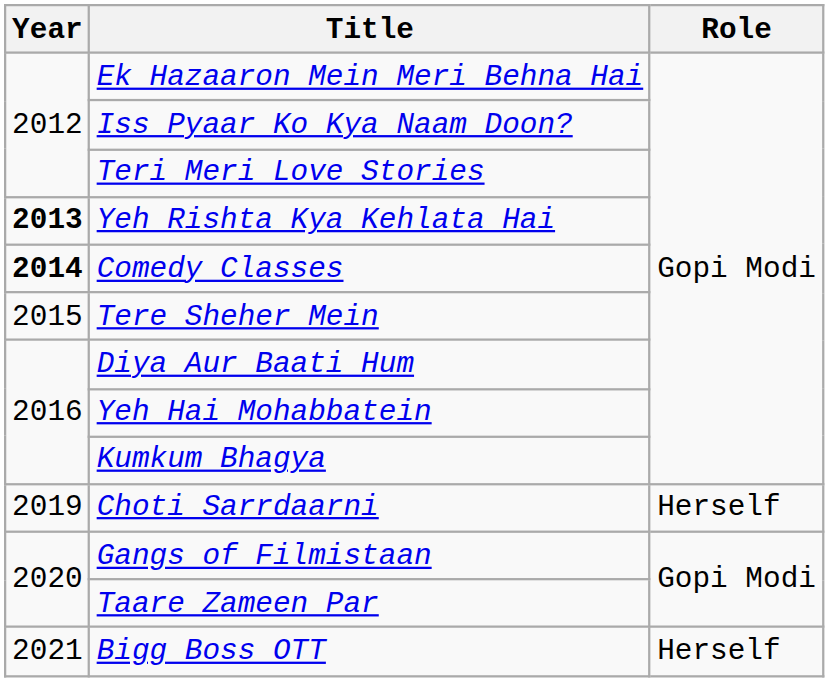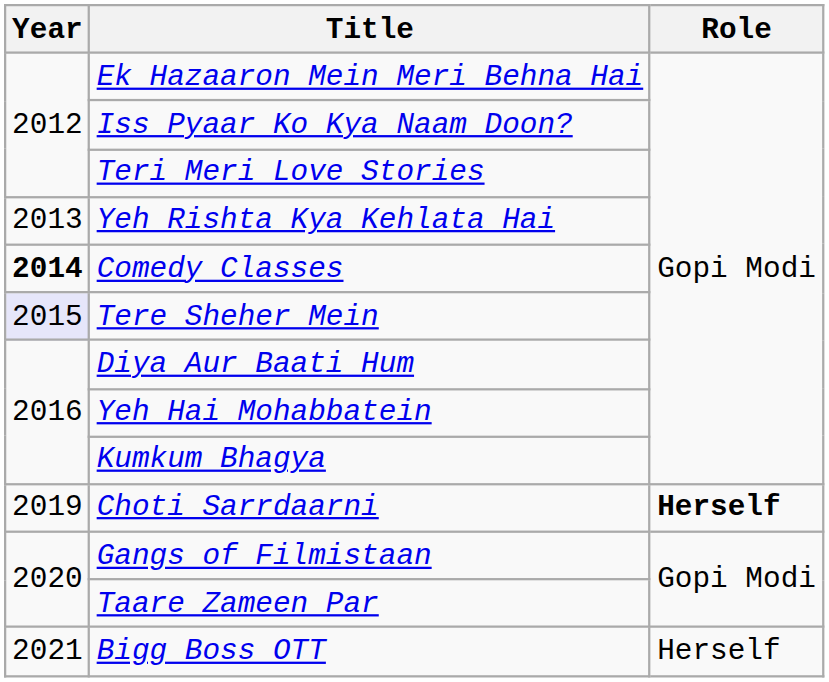(47, 221) bold -> (47, 221) normal
(47, 316) no background -> (47, 316) lavender background
(719, 508) normal -> (719, 508) bold
